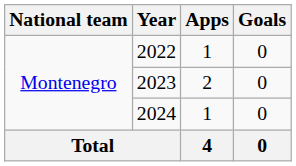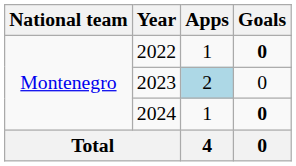(262, 51) normal -> (262, 51) bold
(207, 82) no background -> (207, 82) lightblue background
(262, 113) normal -> (262, 113) bold
